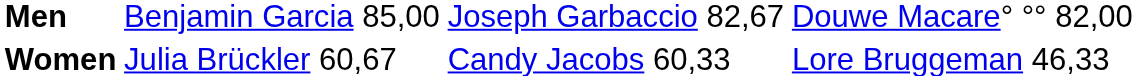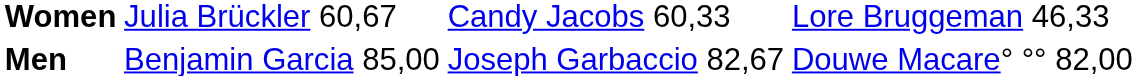rows swapped: (36, 16) <-> (61, 59)
